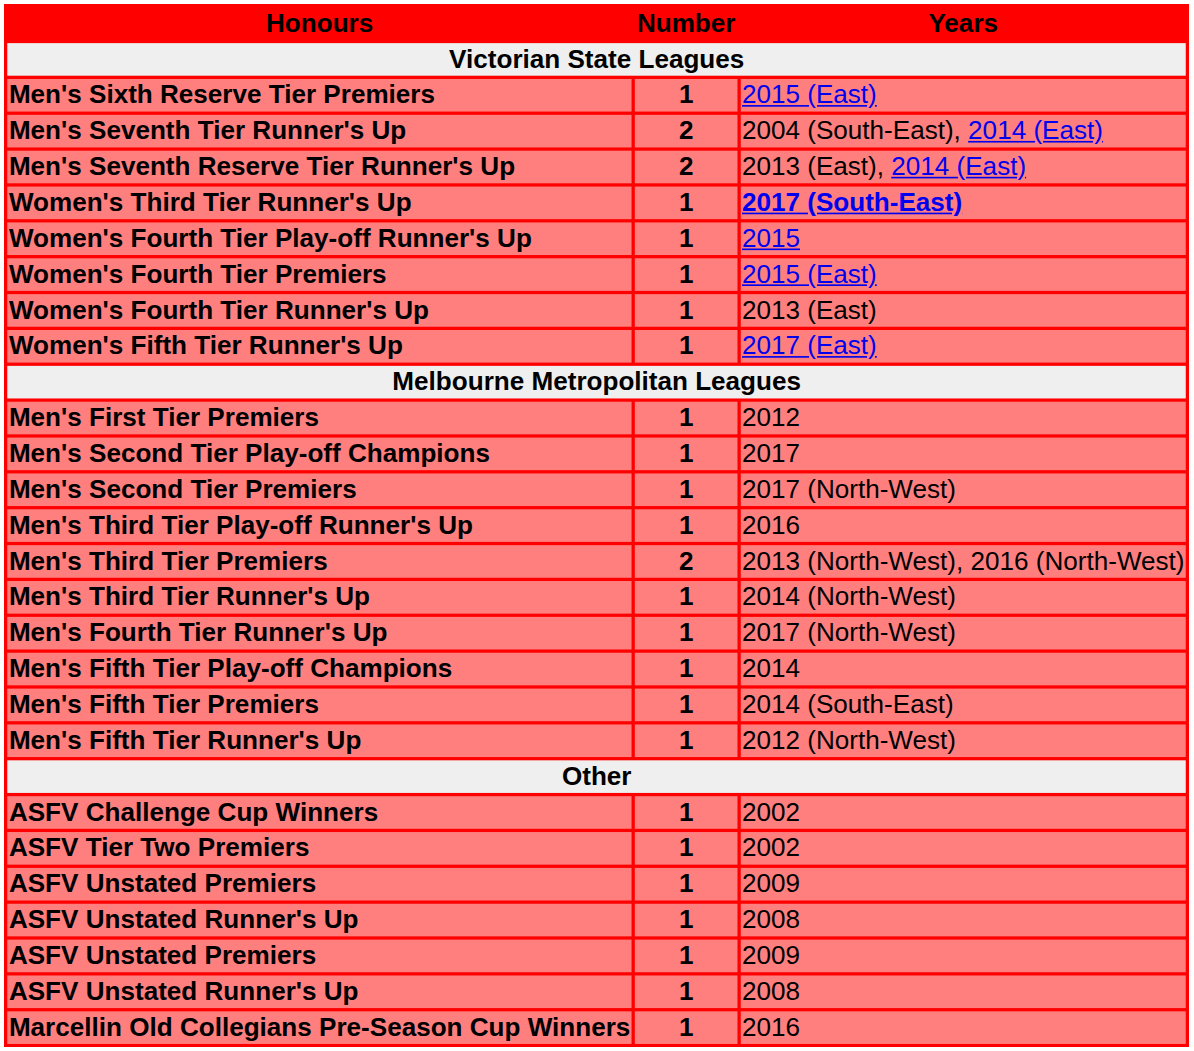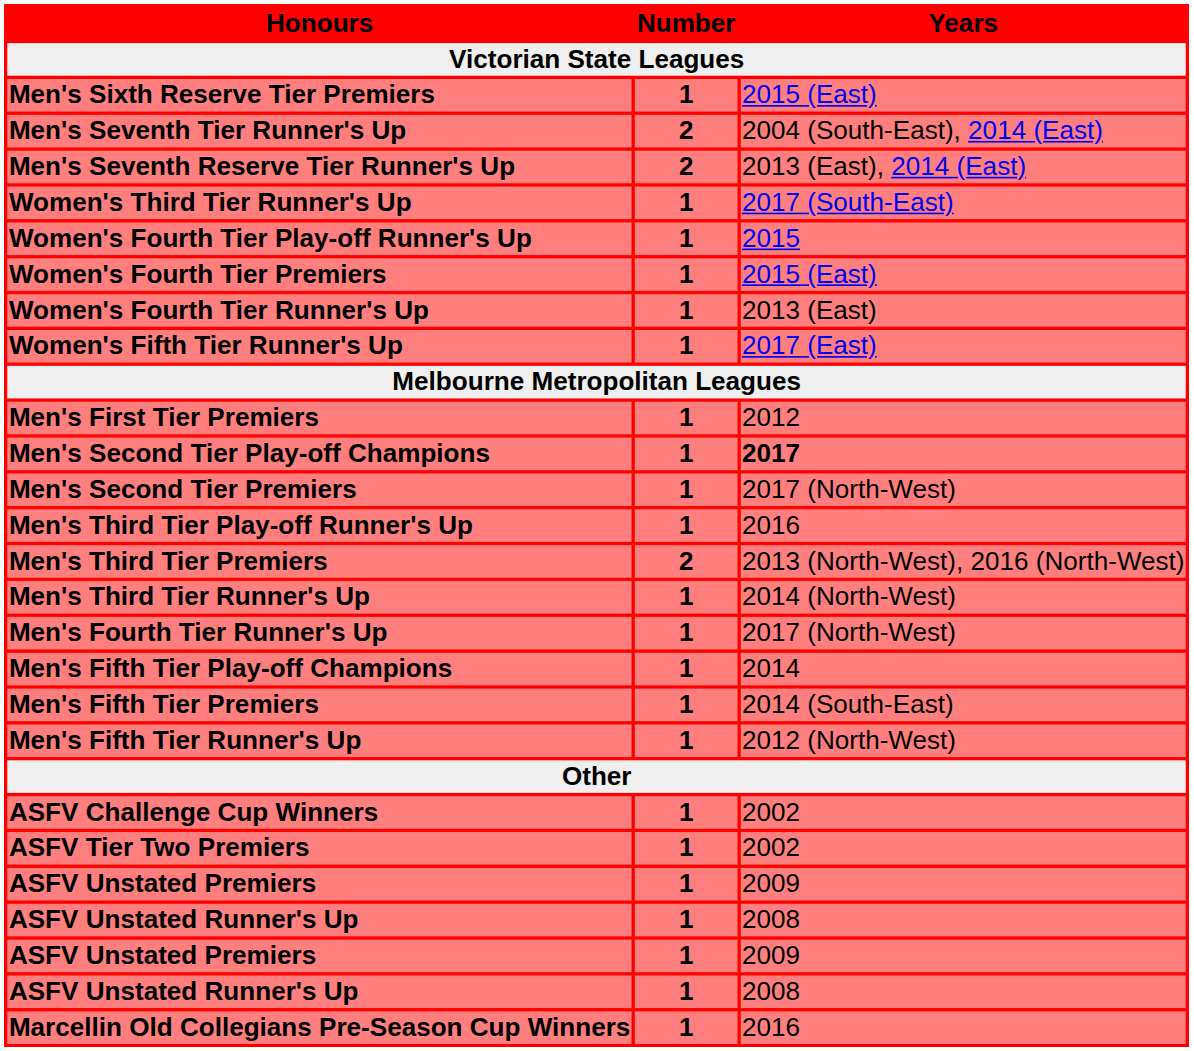(852, 202) bold -> (848, 202) normal
(771, 453) normal -> (771, 453) bold
